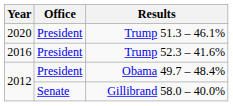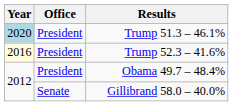(19, 33) no background -> (19, 33) lightblue background
(19, 52) no background -> (19, 52) lightyellow background
